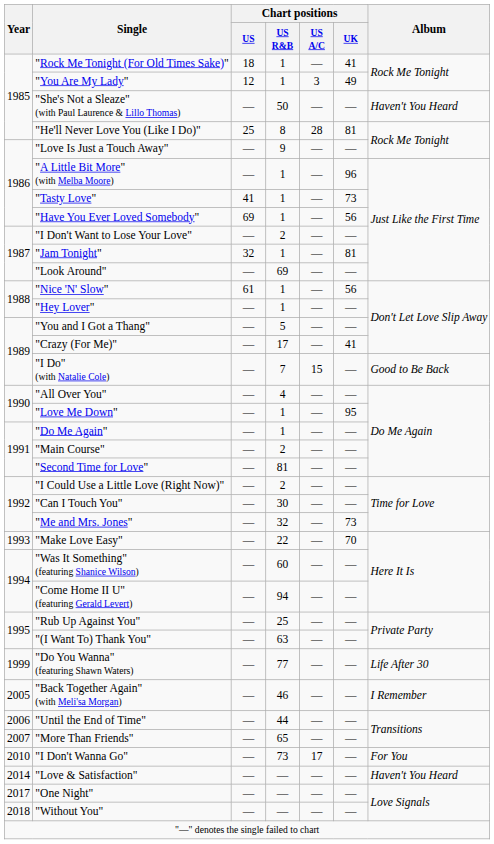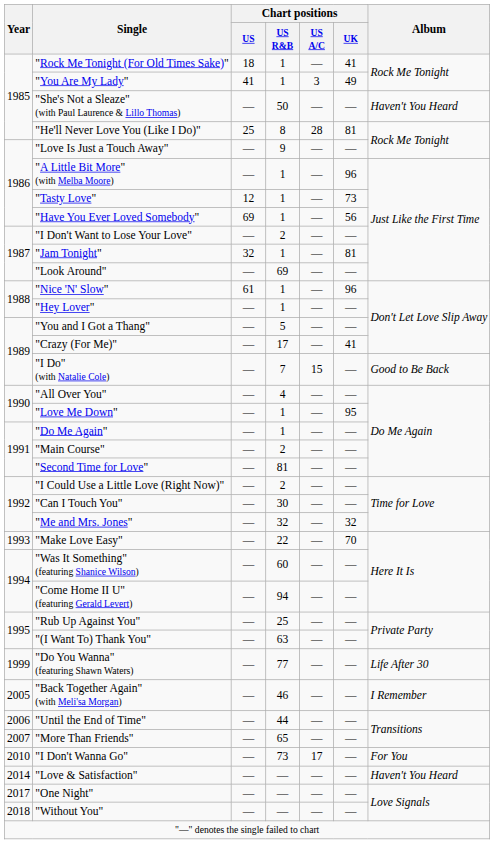(248, 81) 12 -> (248, 81) 41
(248, 198) 41 -> (248, 198) 12
(351, 290) 56 -> (351, 290) 96
(351, 522) 73 -> (351, 522) 32
